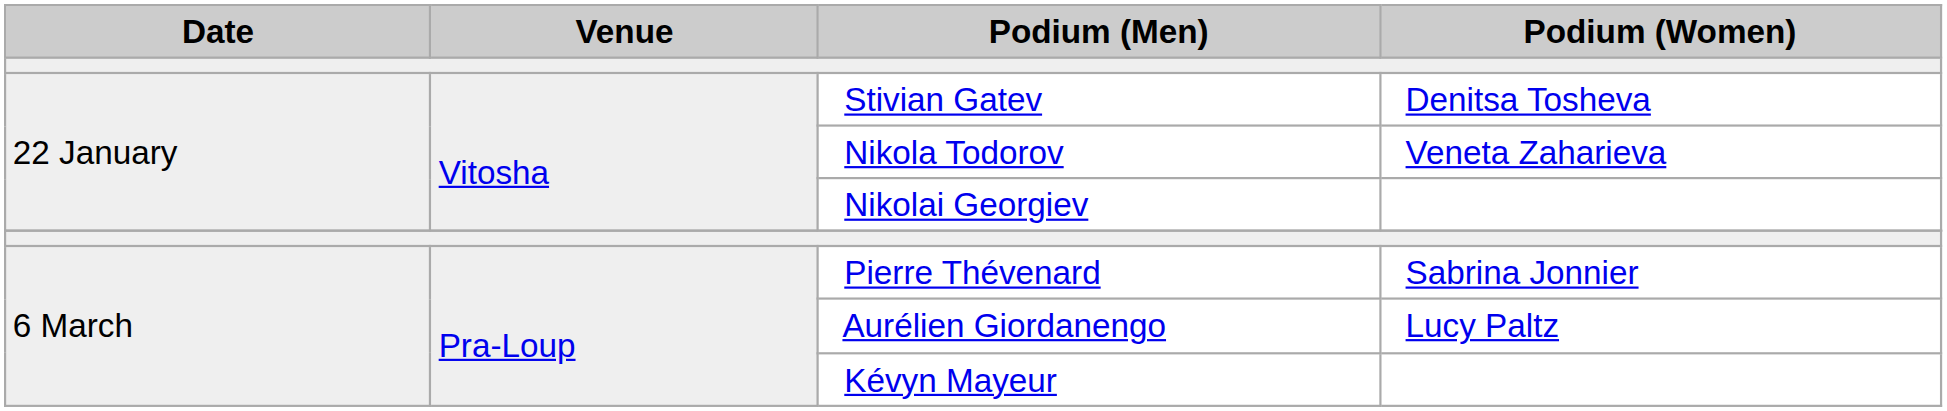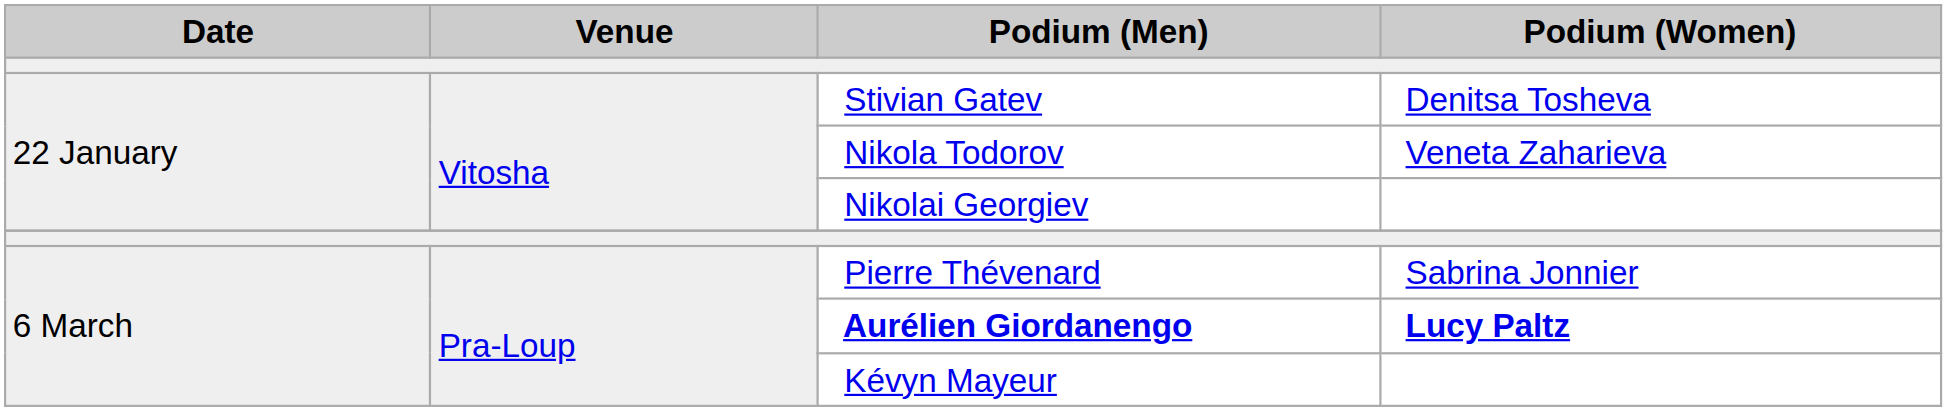(996, 326) normal -> (1009, 326) bold
(1473, 326) normal -> (1479, 326) bold
